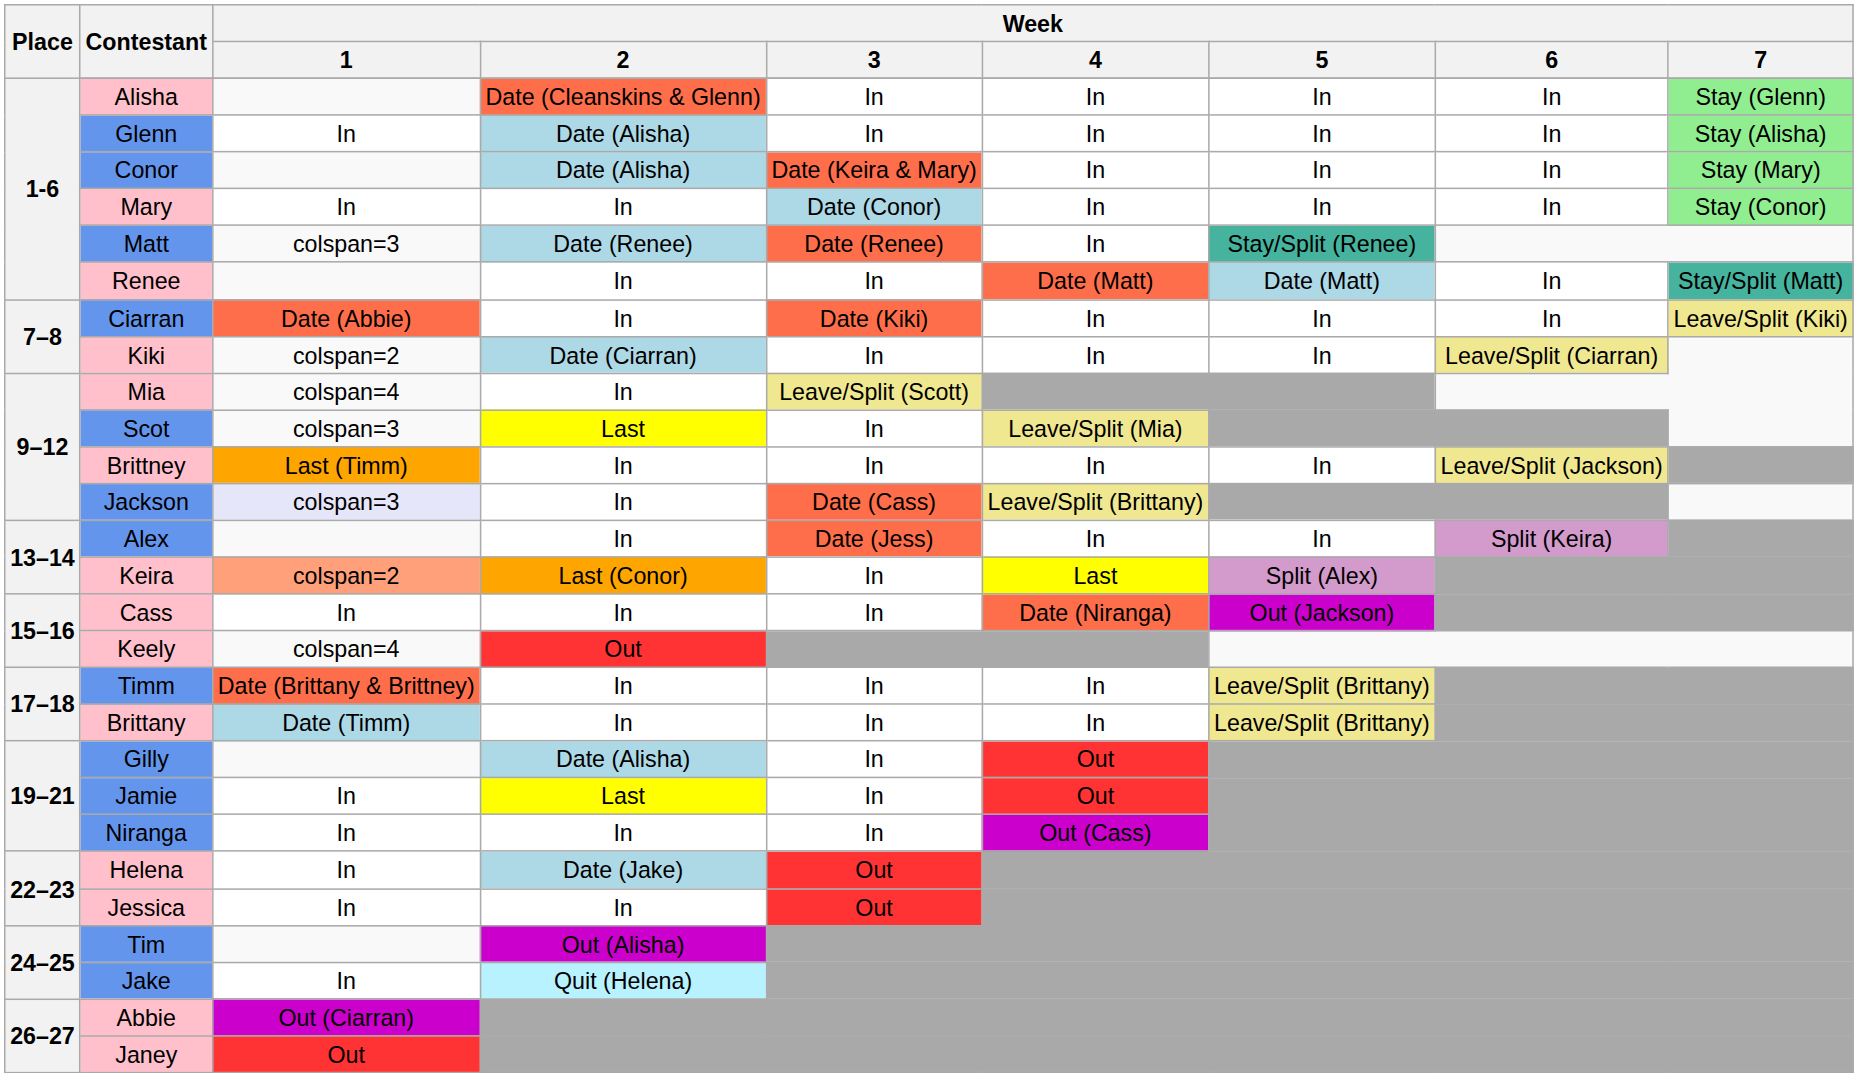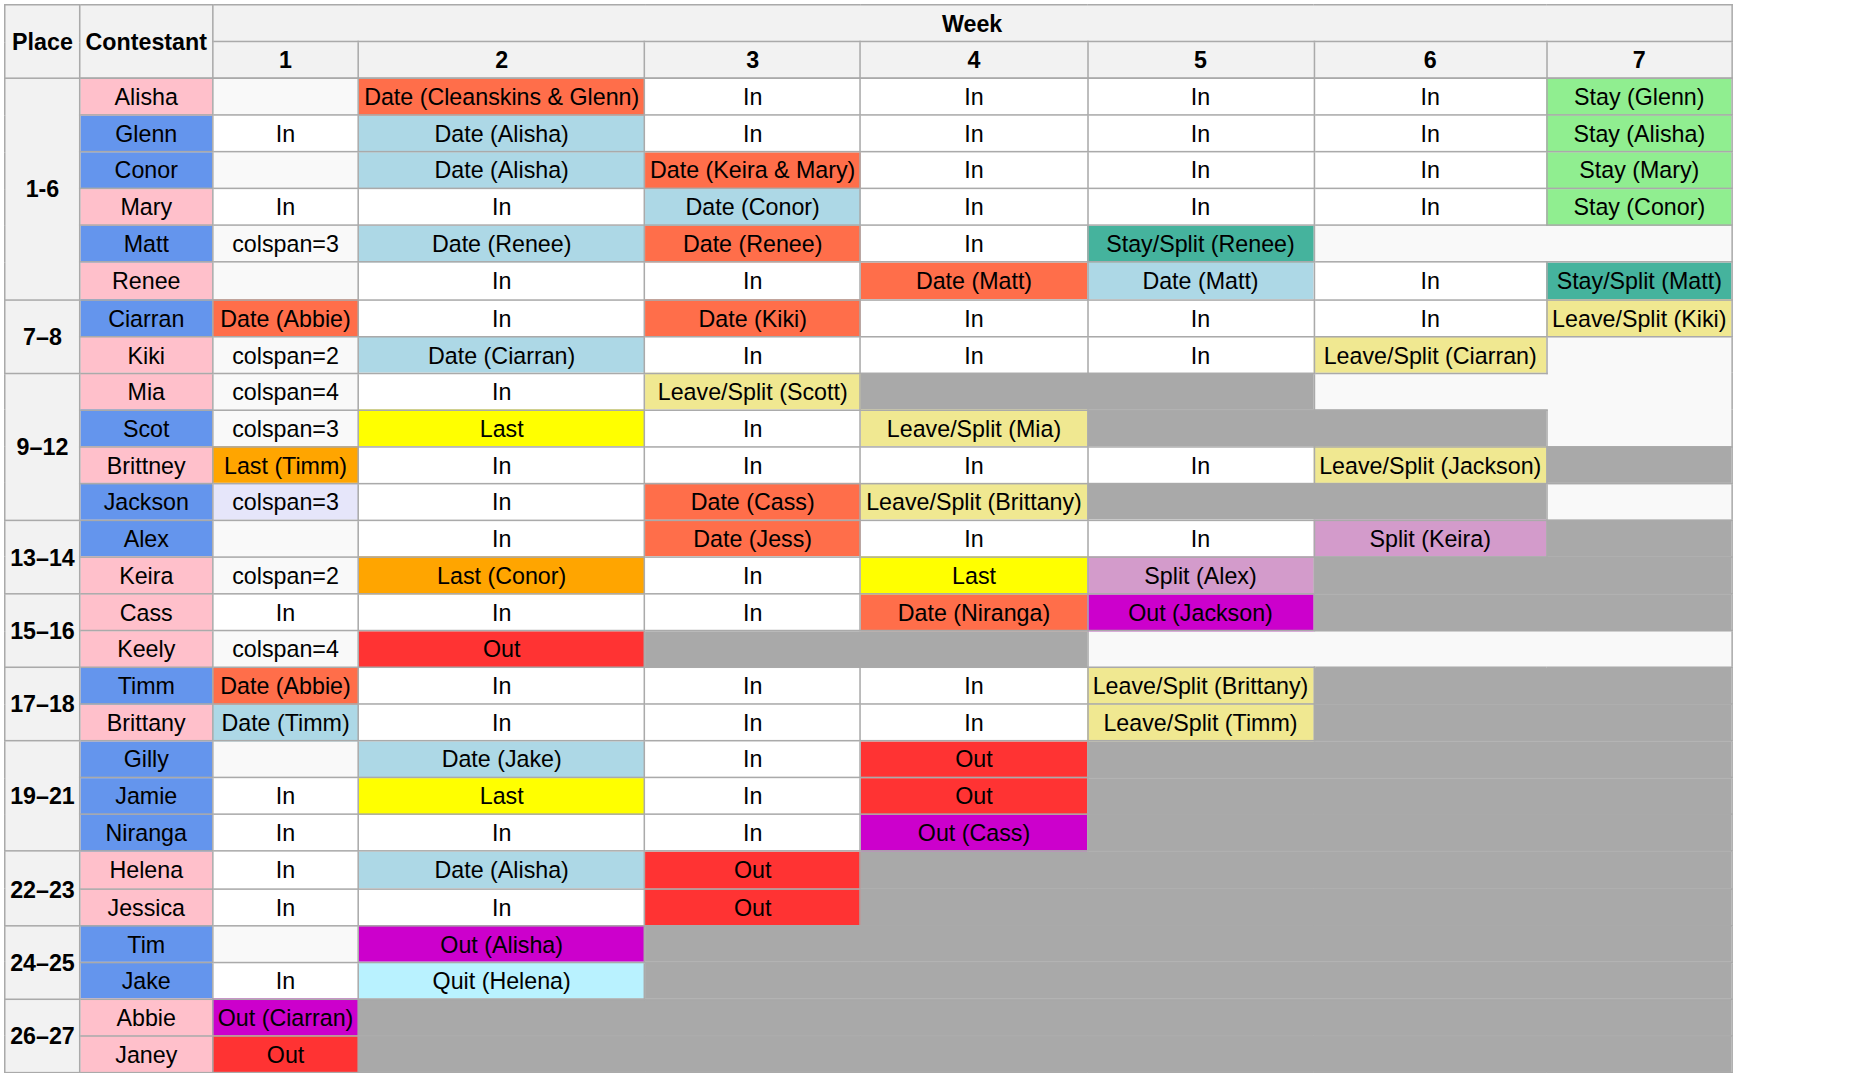(346, 576) lightsalmon background -> (286, 576) no background
(346, 686) Date (Brittany & Brittney) -> (286, 686) Date (Abbie)
(1322, 723) Leave/Split (Brittany) -> (1201, 723) Leave/Split (Timm)
(623, 760) Date (Alisha) -> (502, 760) Date (Jake)
(623, 870) Date (Jake) -> (502, 870) Date (Alisha)
